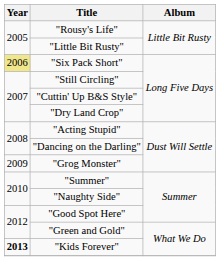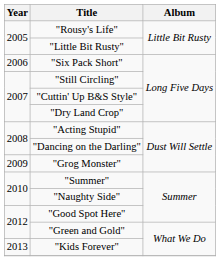(17, 63) khaki background -> (17, 63) no background
(17, 247) bold -> (17, 247) normal
